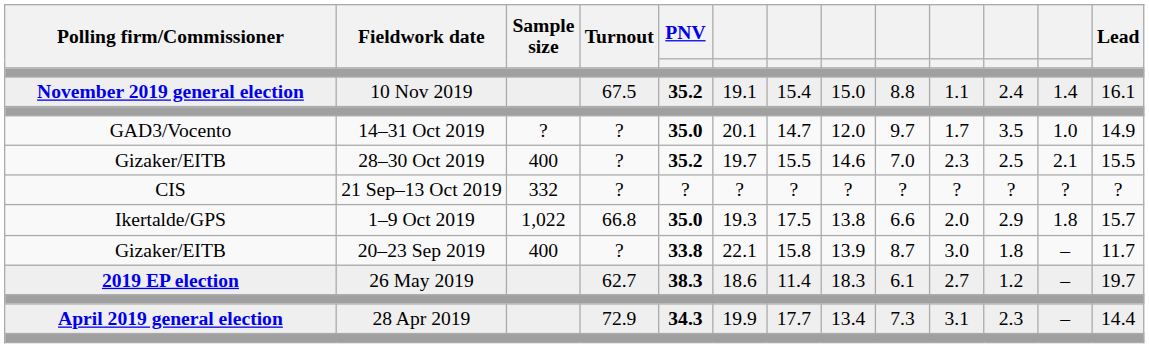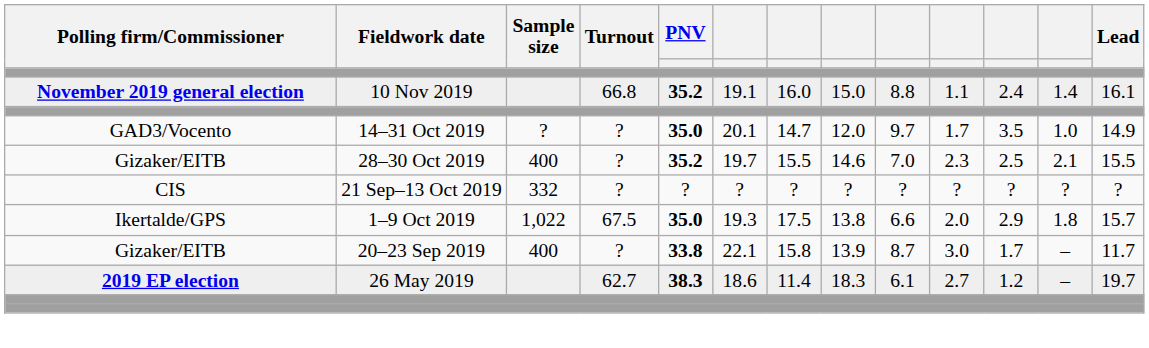(619, 91) 67.5 -> (619, 91) 66.8
(794, 91) 15.4 -> (794, 91) 16.0
(619, 220) 66.8 -> (619, 220) 67.5
(1011, 249) 1.8 -> (1011, 249) 1.7
- row: (170, 318)
